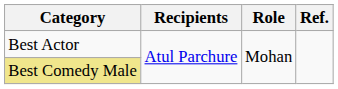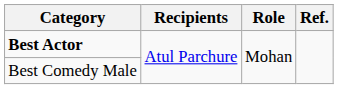(44, 44) normal -> (46, 44) bold
(73, 70) khaki background -> (73, 70) no background
